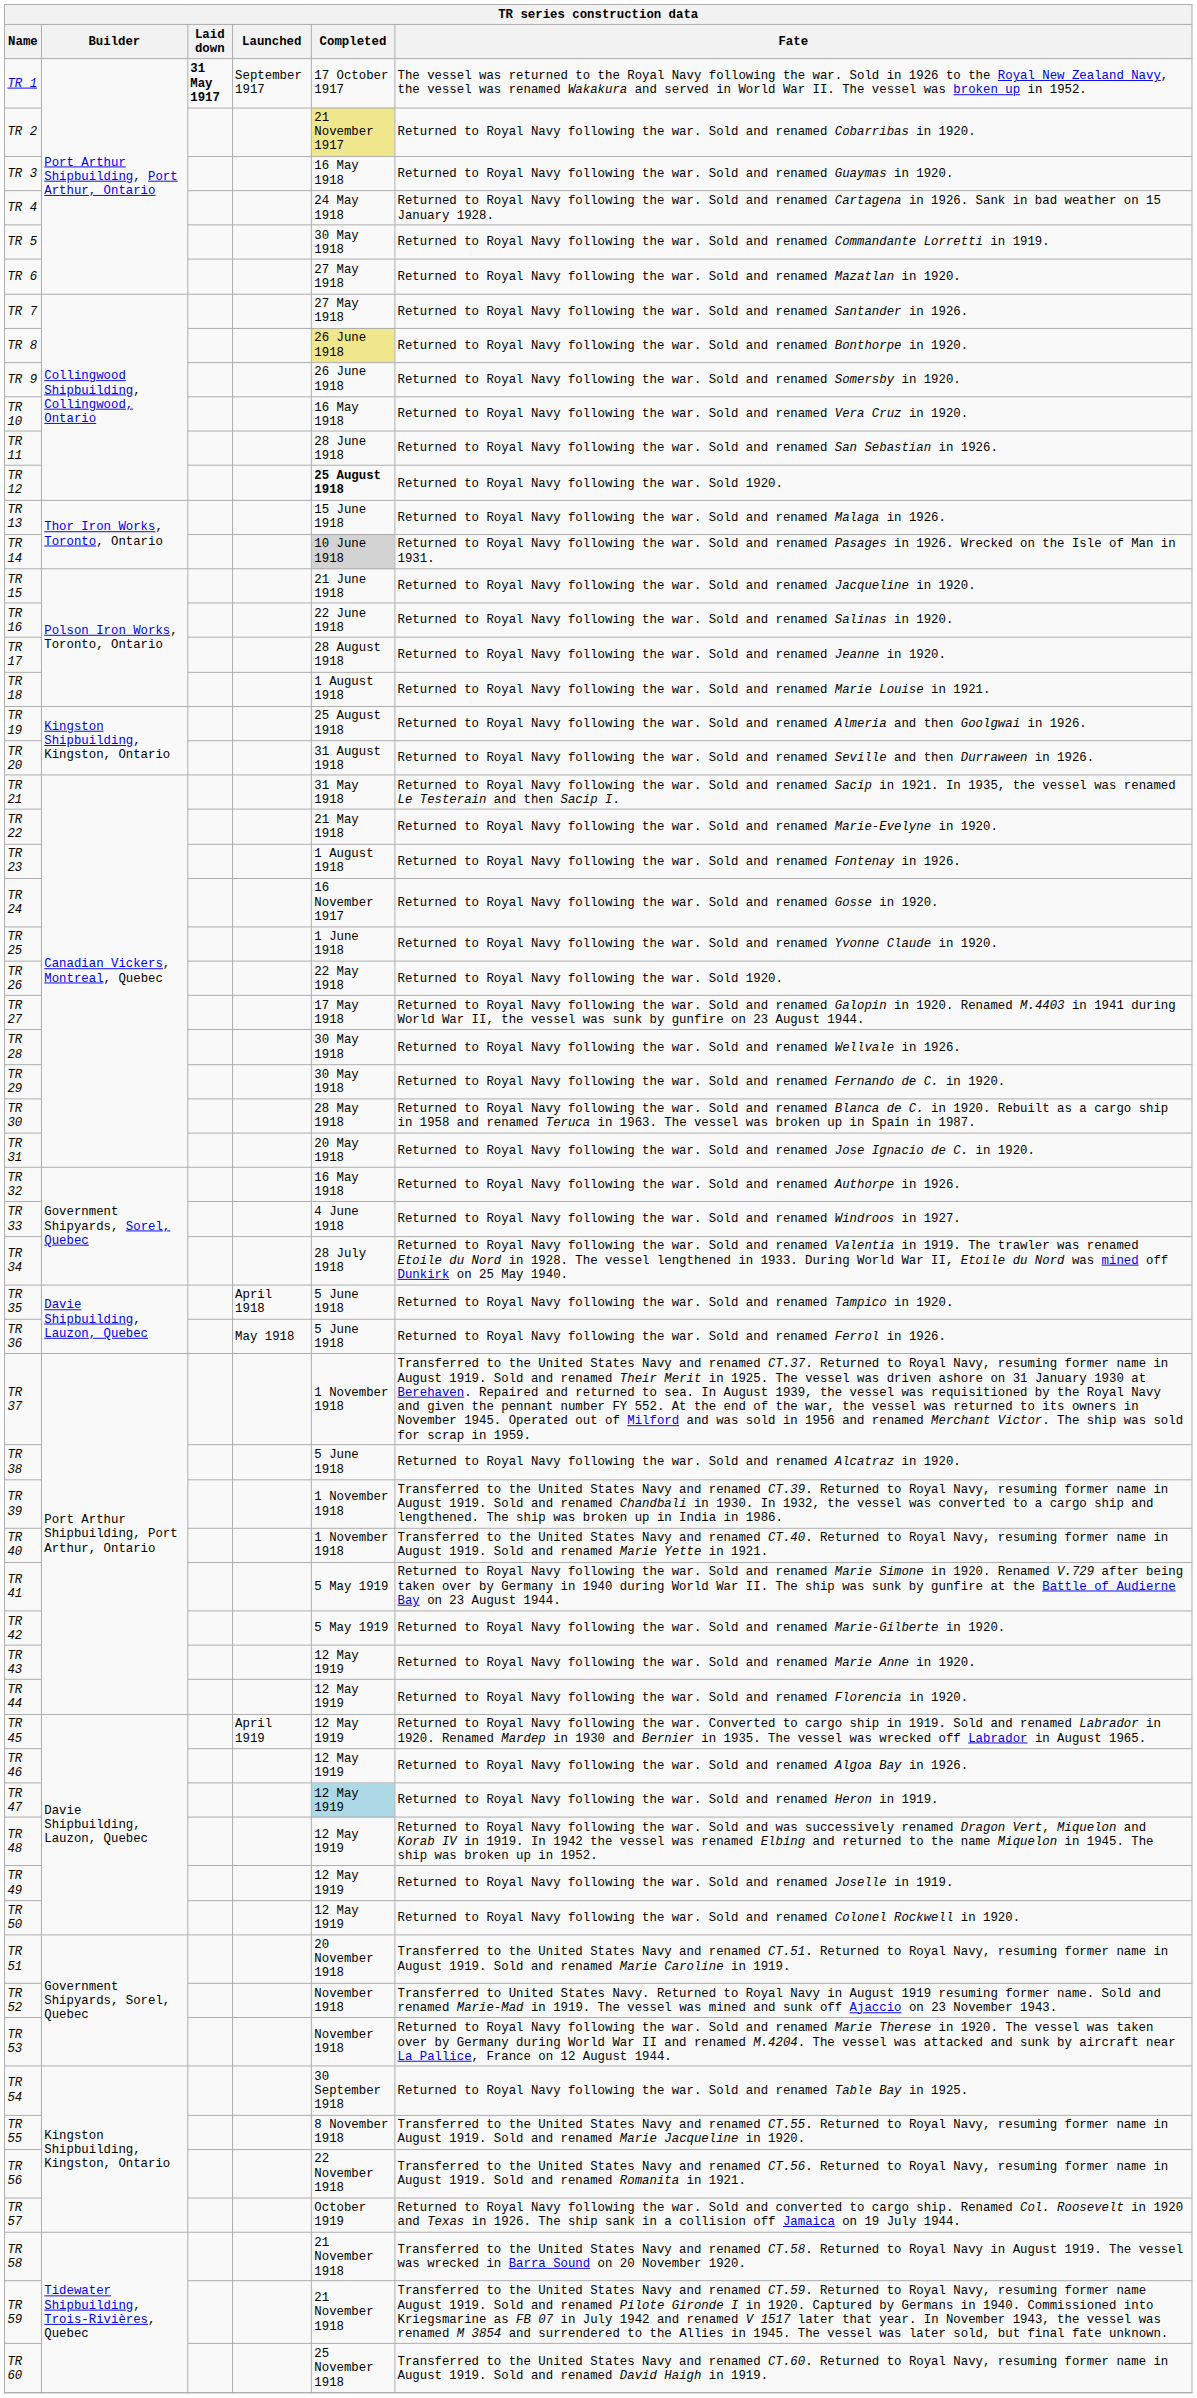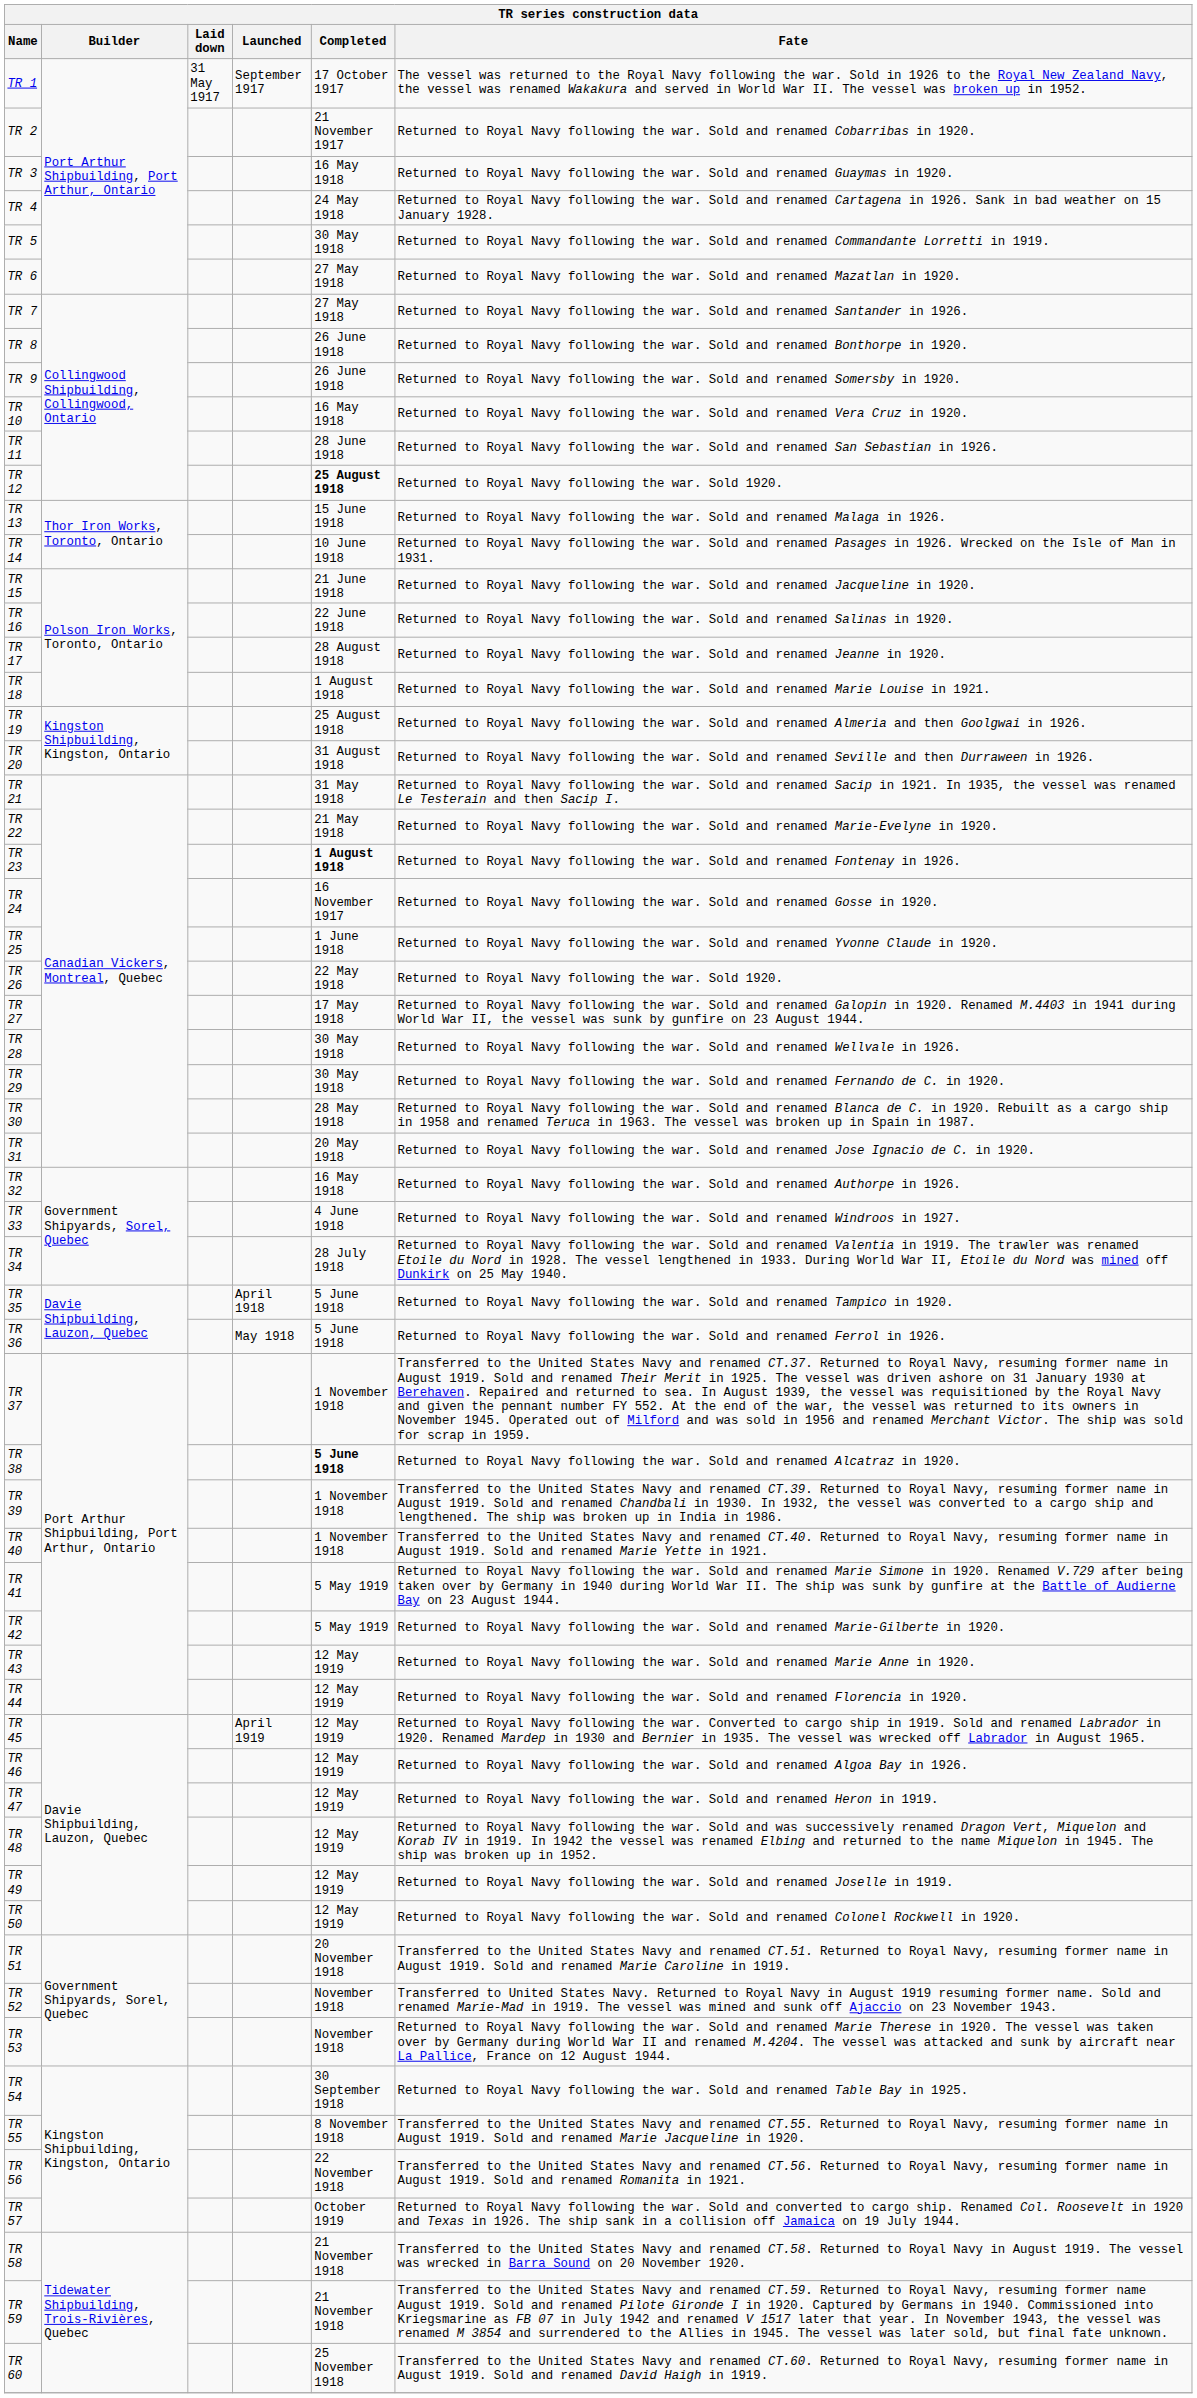(205, 83) bold -> (205, 83) normal
(344, 132) khaki background -> (344, 132) no background
(340, 345) khaki background -> (340, 345) no background
(340, 552) lightgrey background -> (340, 552) no background
(344, 861) normal -> (344, 861) bold
(337, 1462) normal -> (337, 1462) bold
(337, 1800) lightblue background -> (337, 1800) no background
